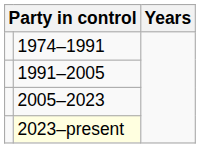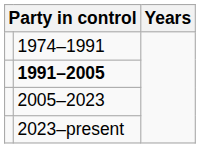(61, 73) normal -> (61, 73) bold
(71, 128) lightyellow background -> (71, 128) no background
